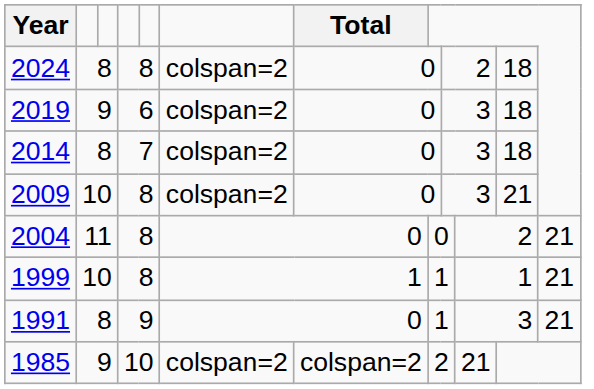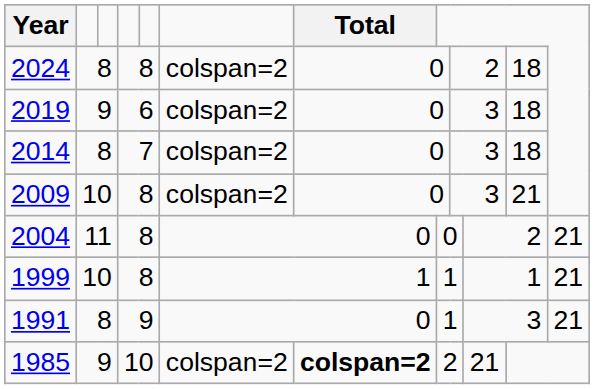(361, 362) normal -> (365, 362) bold
